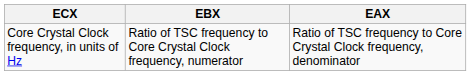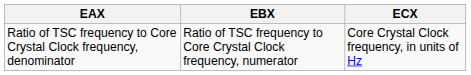columns swapped: (378, 14) <-> (65, 14)
